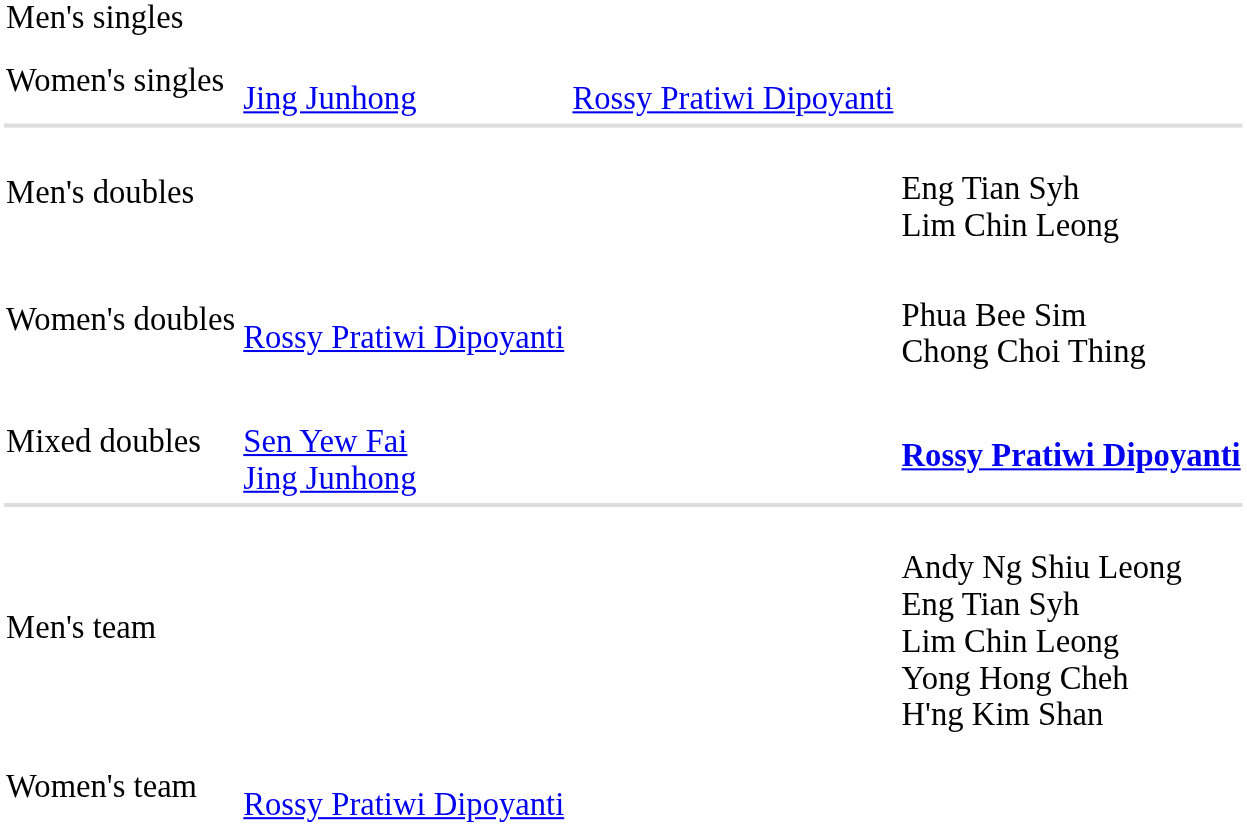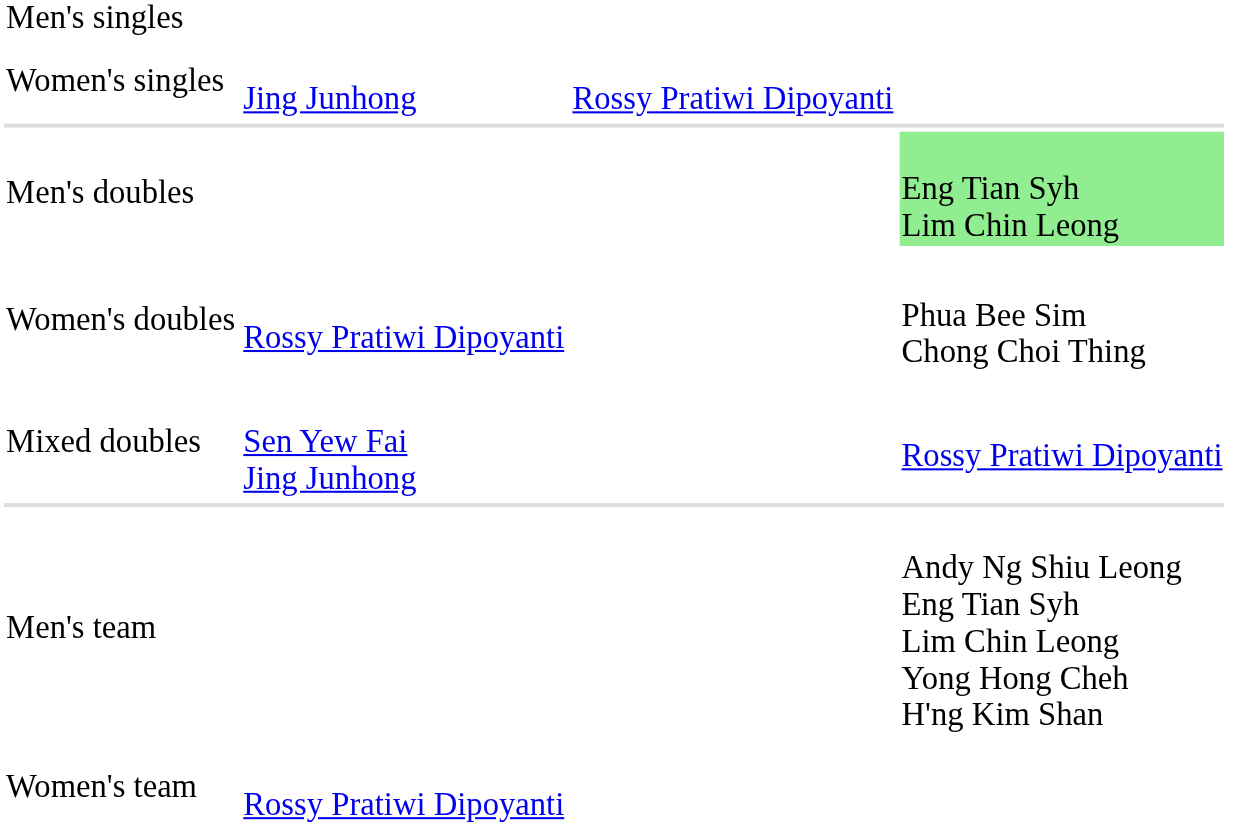(1010, 206) no background -> (1010, 206) lightgreen background
(1071, 454) bold -> (1062, 454) normal
